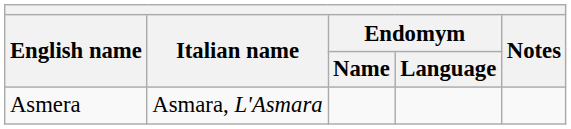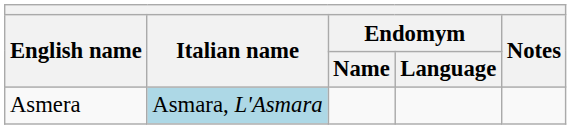(237, 105) no background -> (237, 105) lightblue background
